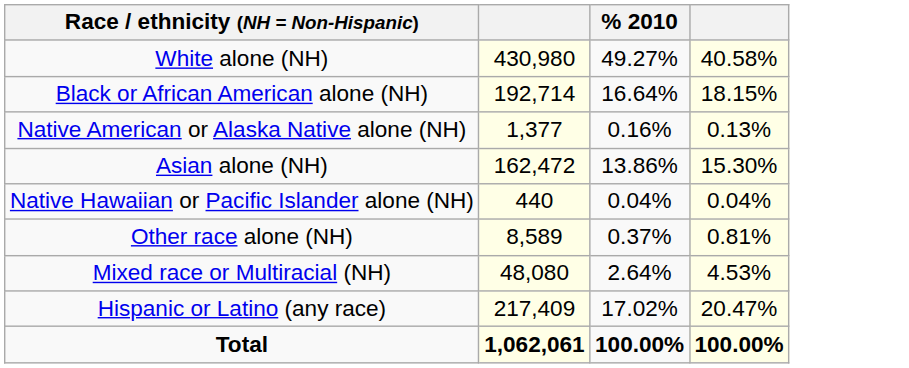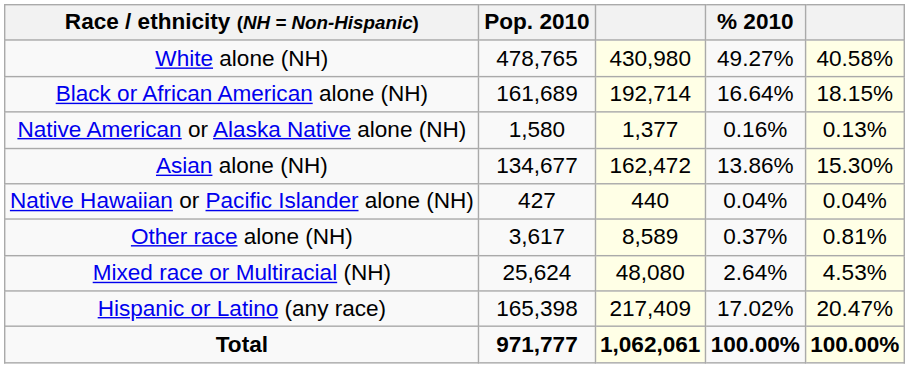+ column: (537, 22)
